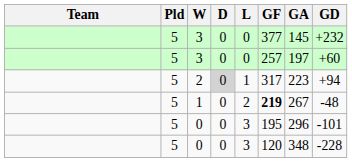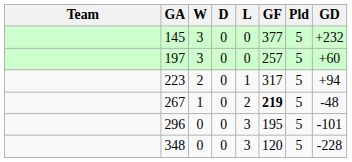columns swapped: (174, 15) <-> (299, 15)
(223, 80) lightgrey background -> (224, 80) no background
